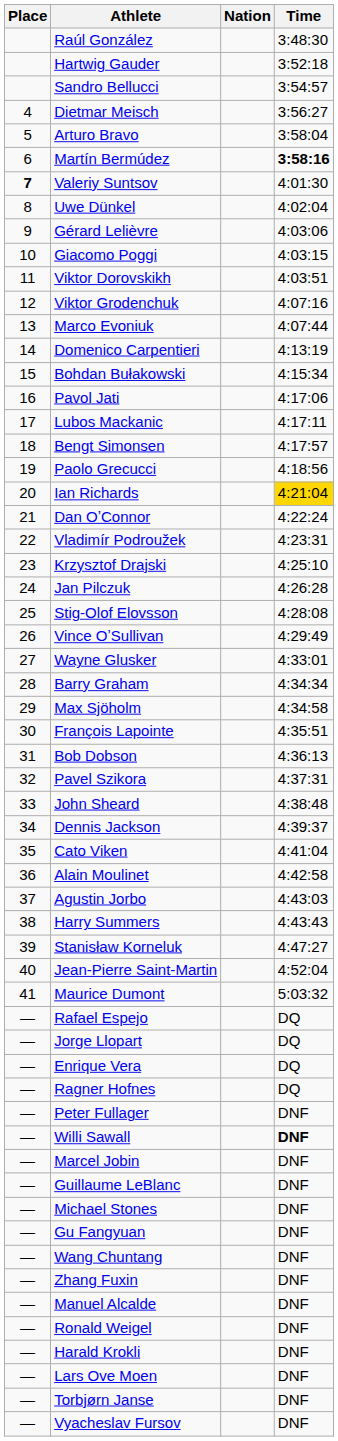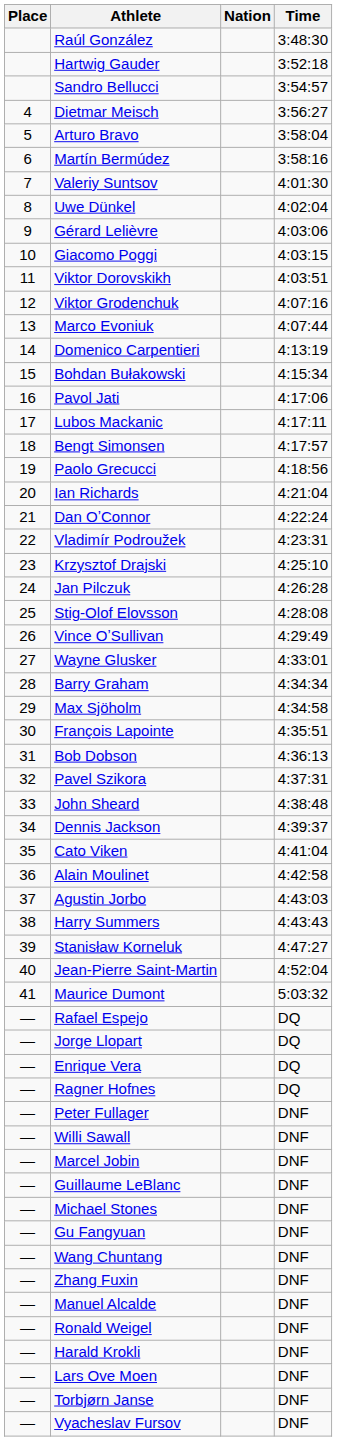(304, 159) bold -> (303, 159) normal
(28, 183) bold -> (28, 183) normal
(303, 493) gold background -> (303, 493) no background
(293, 1137) bold -> (293, 1137) normal
